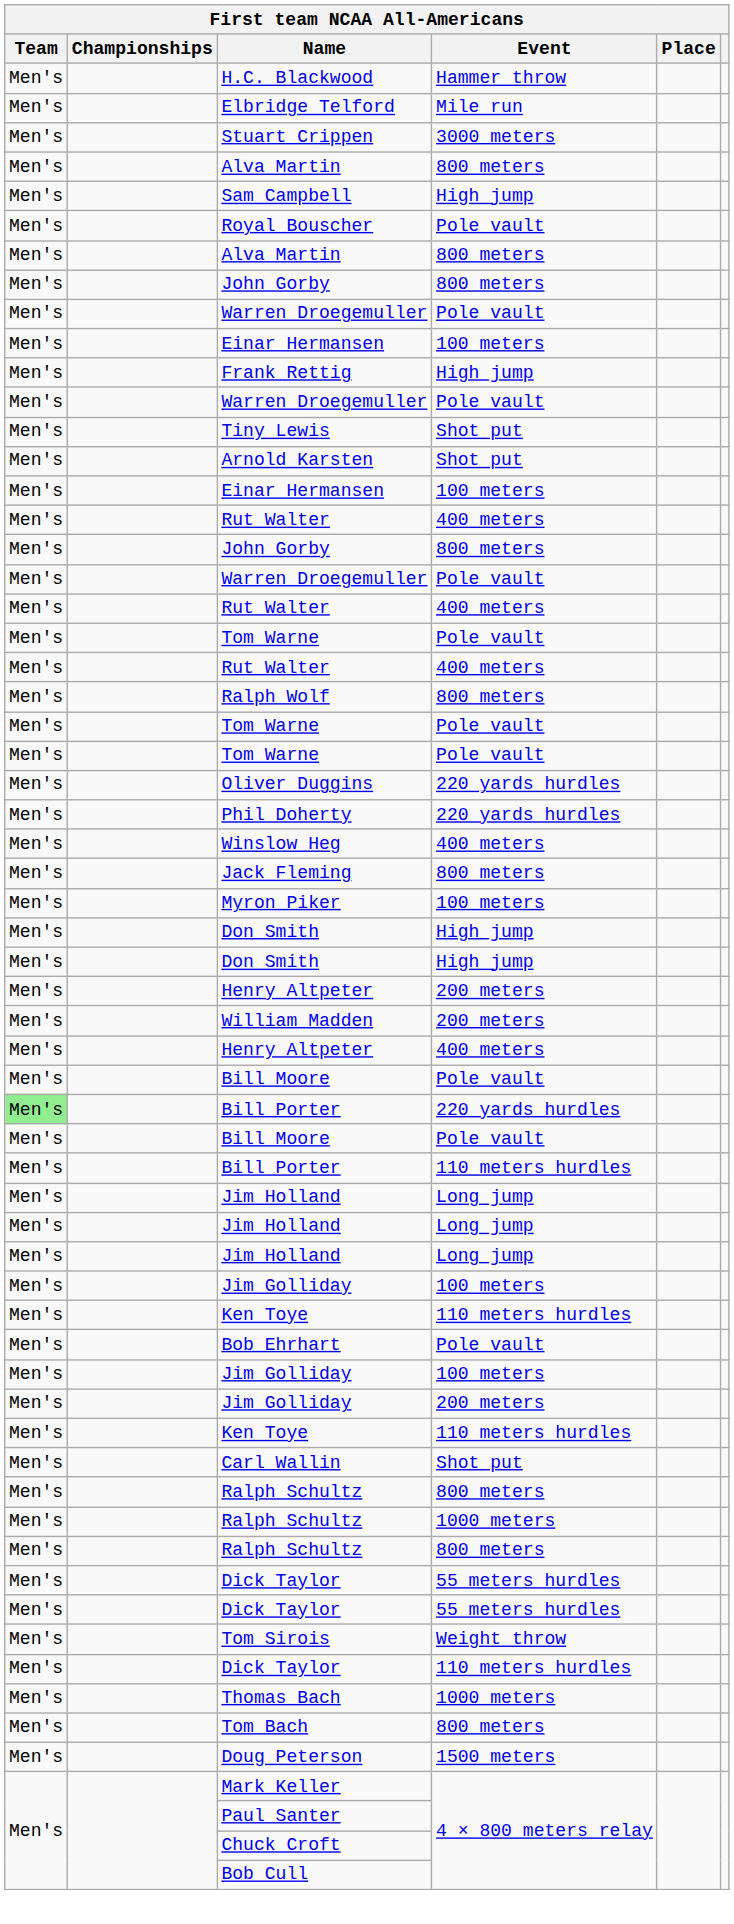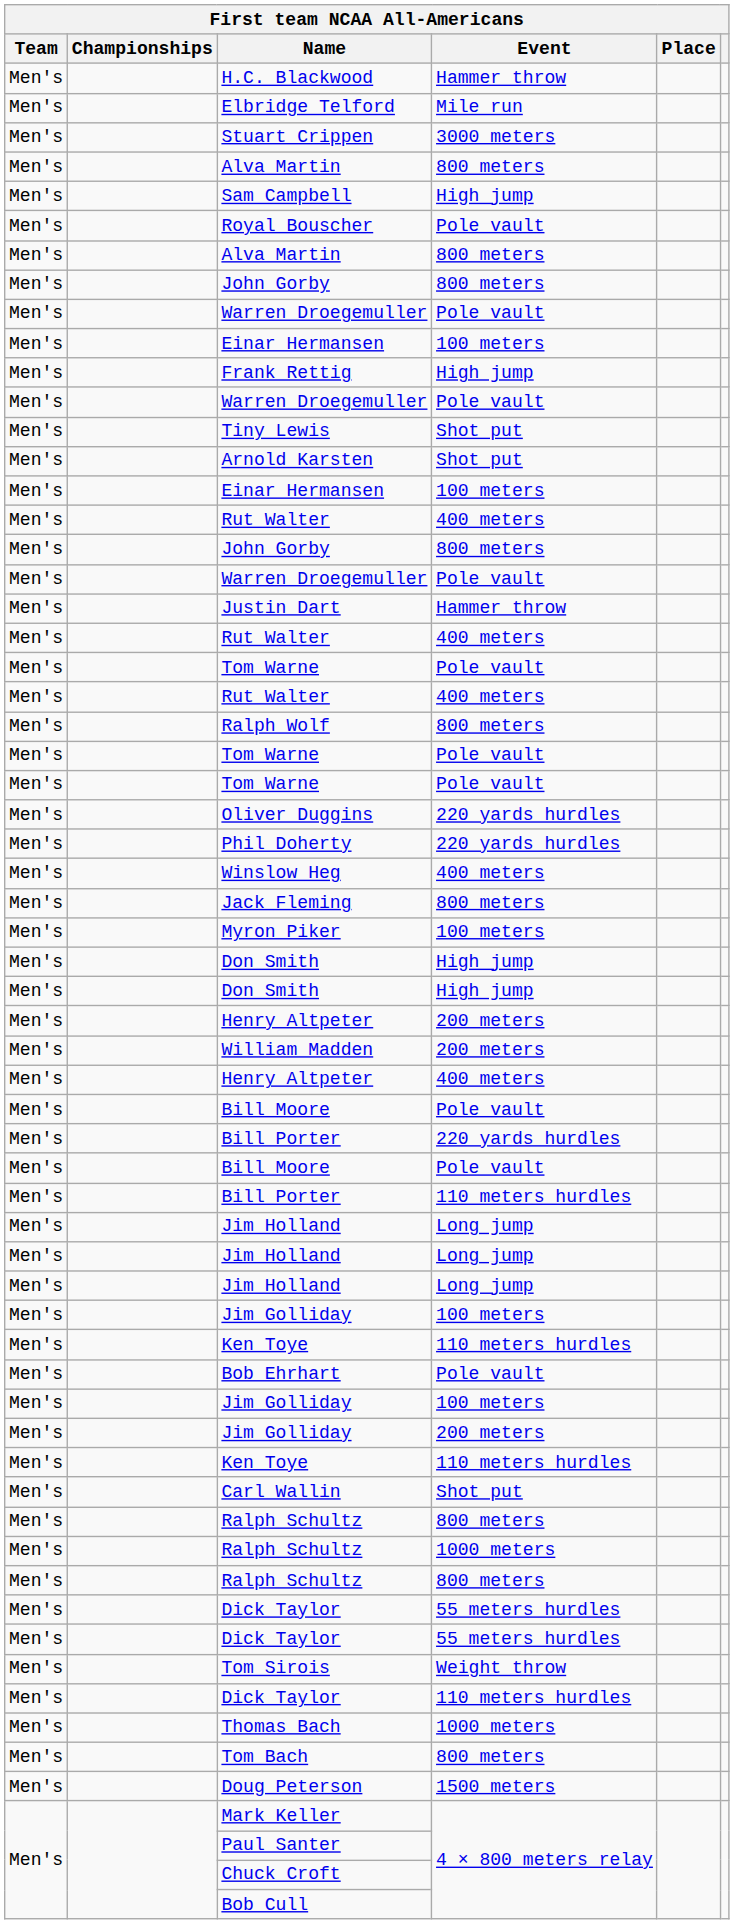+ row: (281, 608)
(36, 1109) lightgreen background -> (36, 1139) no background
